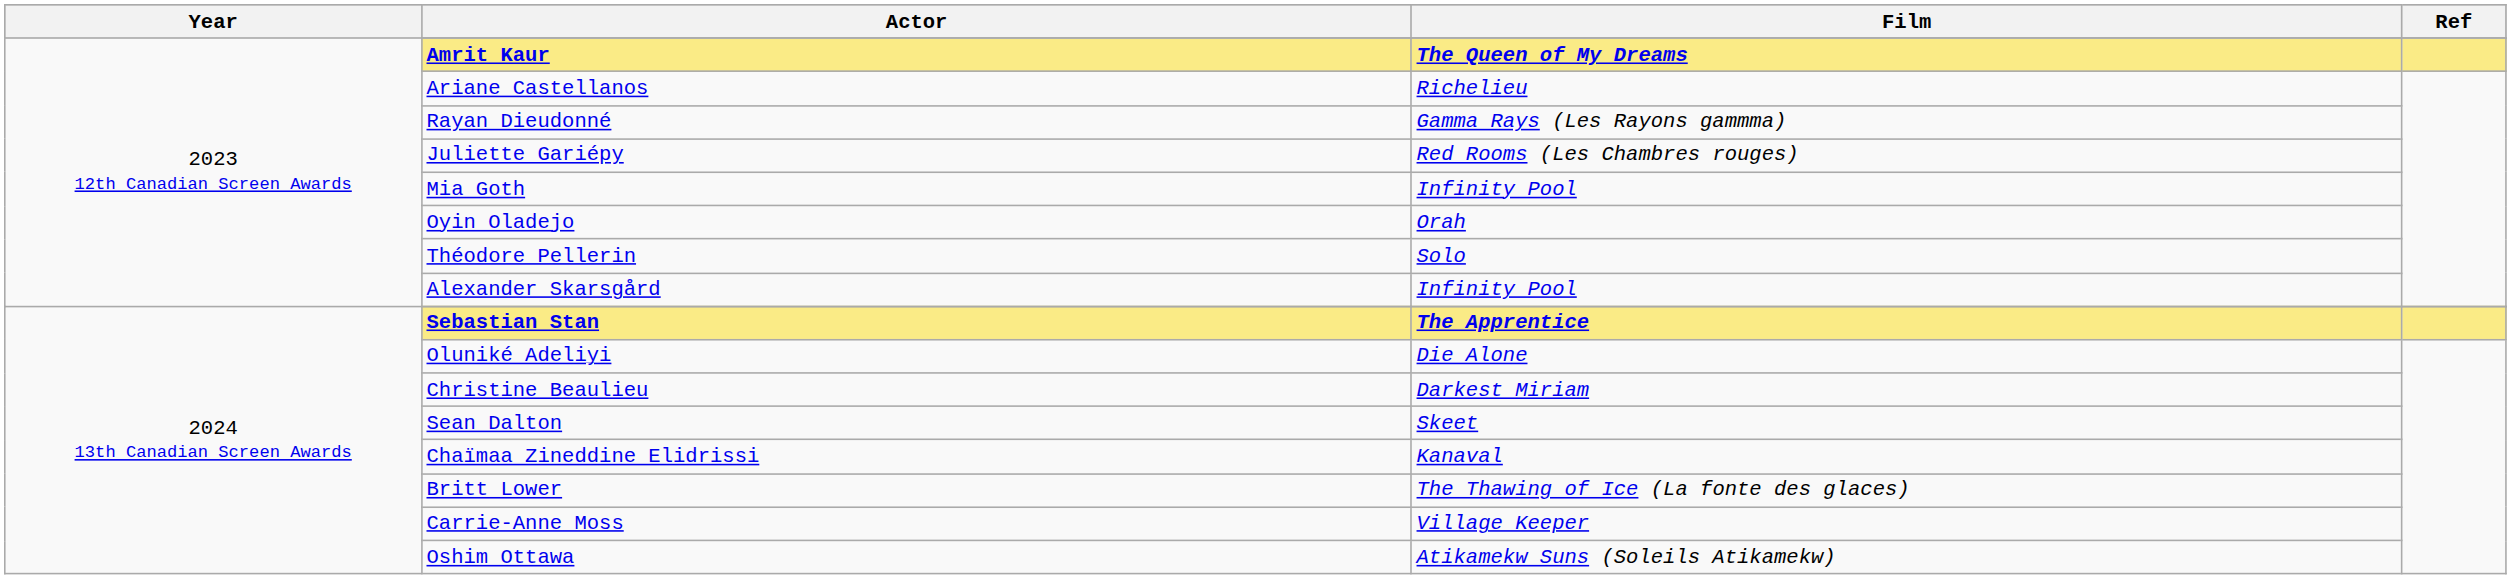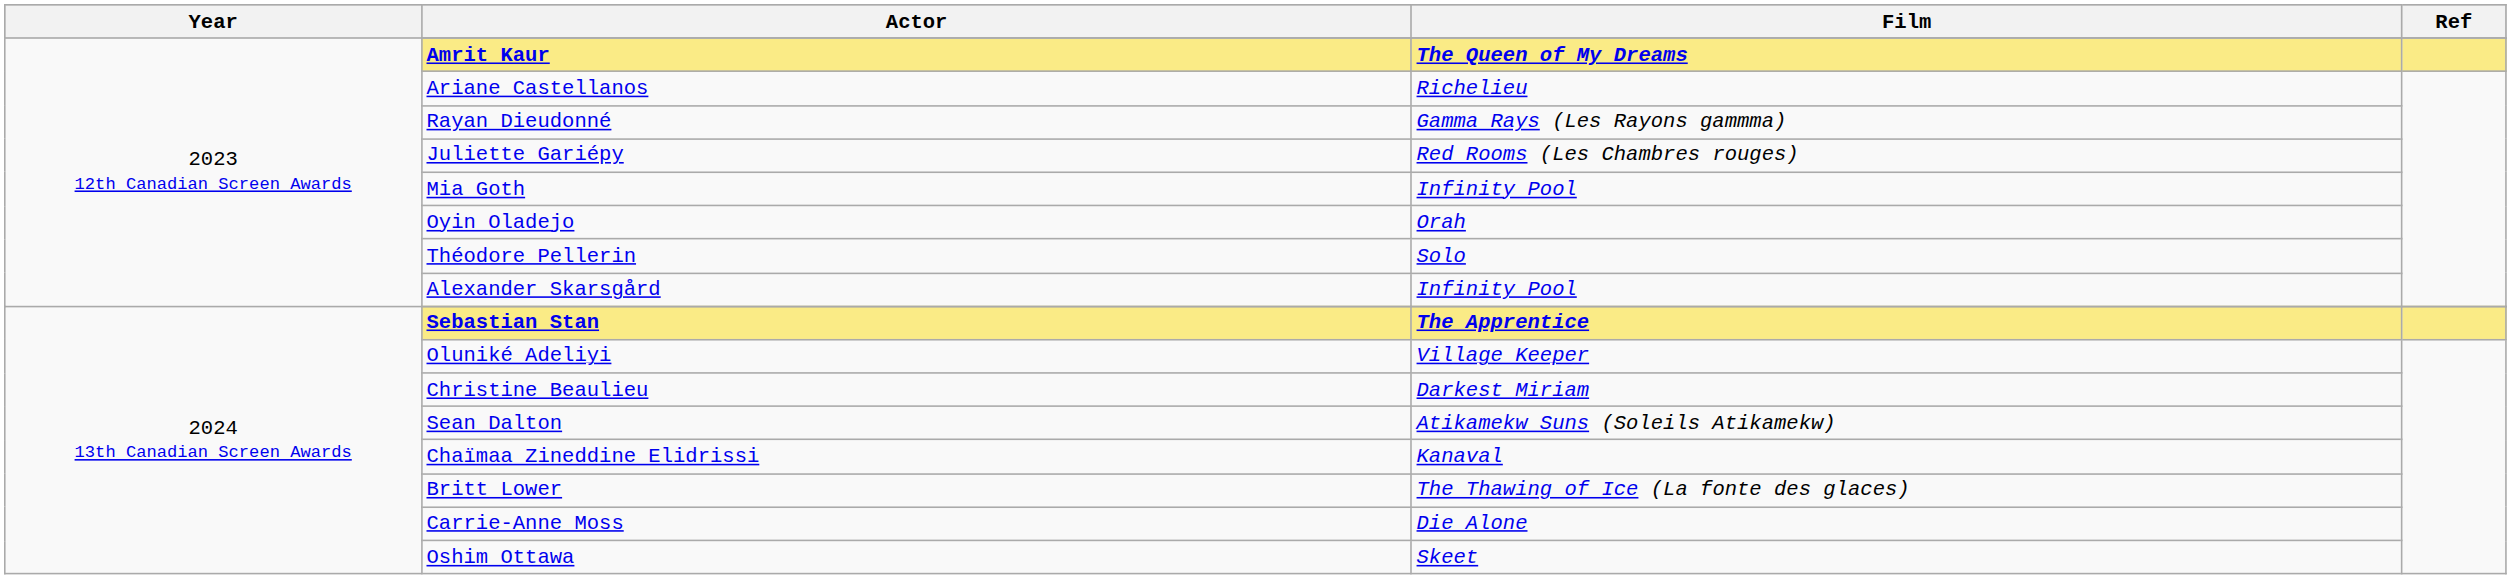(1472, 356) Die Alone -> (1503, 356) Village Keeper
(1447, 423) Skeet -> (1626, 423) Atikamekw Suns (Soleils Atikamekw)
(1503, 524) Village Keeper -> (1472, 524) Die Alone
(1626, 557) Atikamekw Suns (Soleils Atikamekw) -> (1447, 557) Skeet
